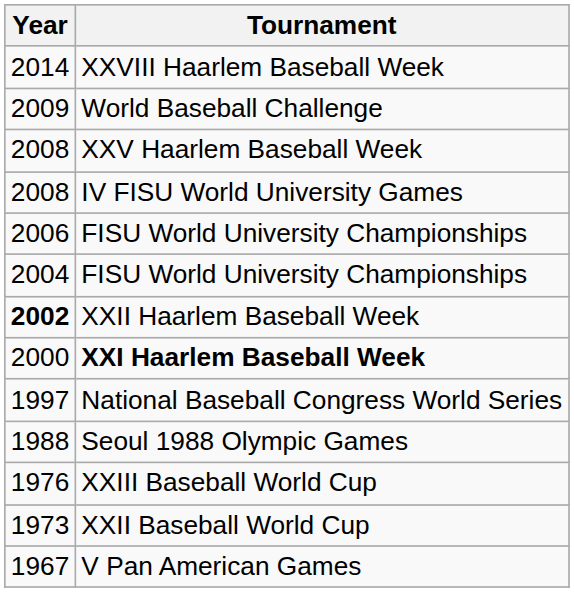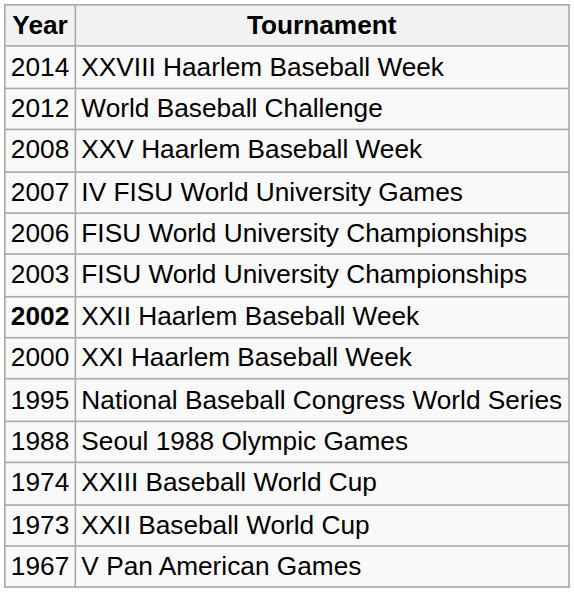(40, 108) 2009 -> (40, 108) 2012
(40, 191) 2008 -> (40, 191) 2007
(40, 274) 2004 -> (40, 274) 2003
(253, 358) bold -> (247, 358) normal
(40, 399) 1997 -> (40, 399) 1995
(40, 483) 1976 -> (40, 483) 1974
